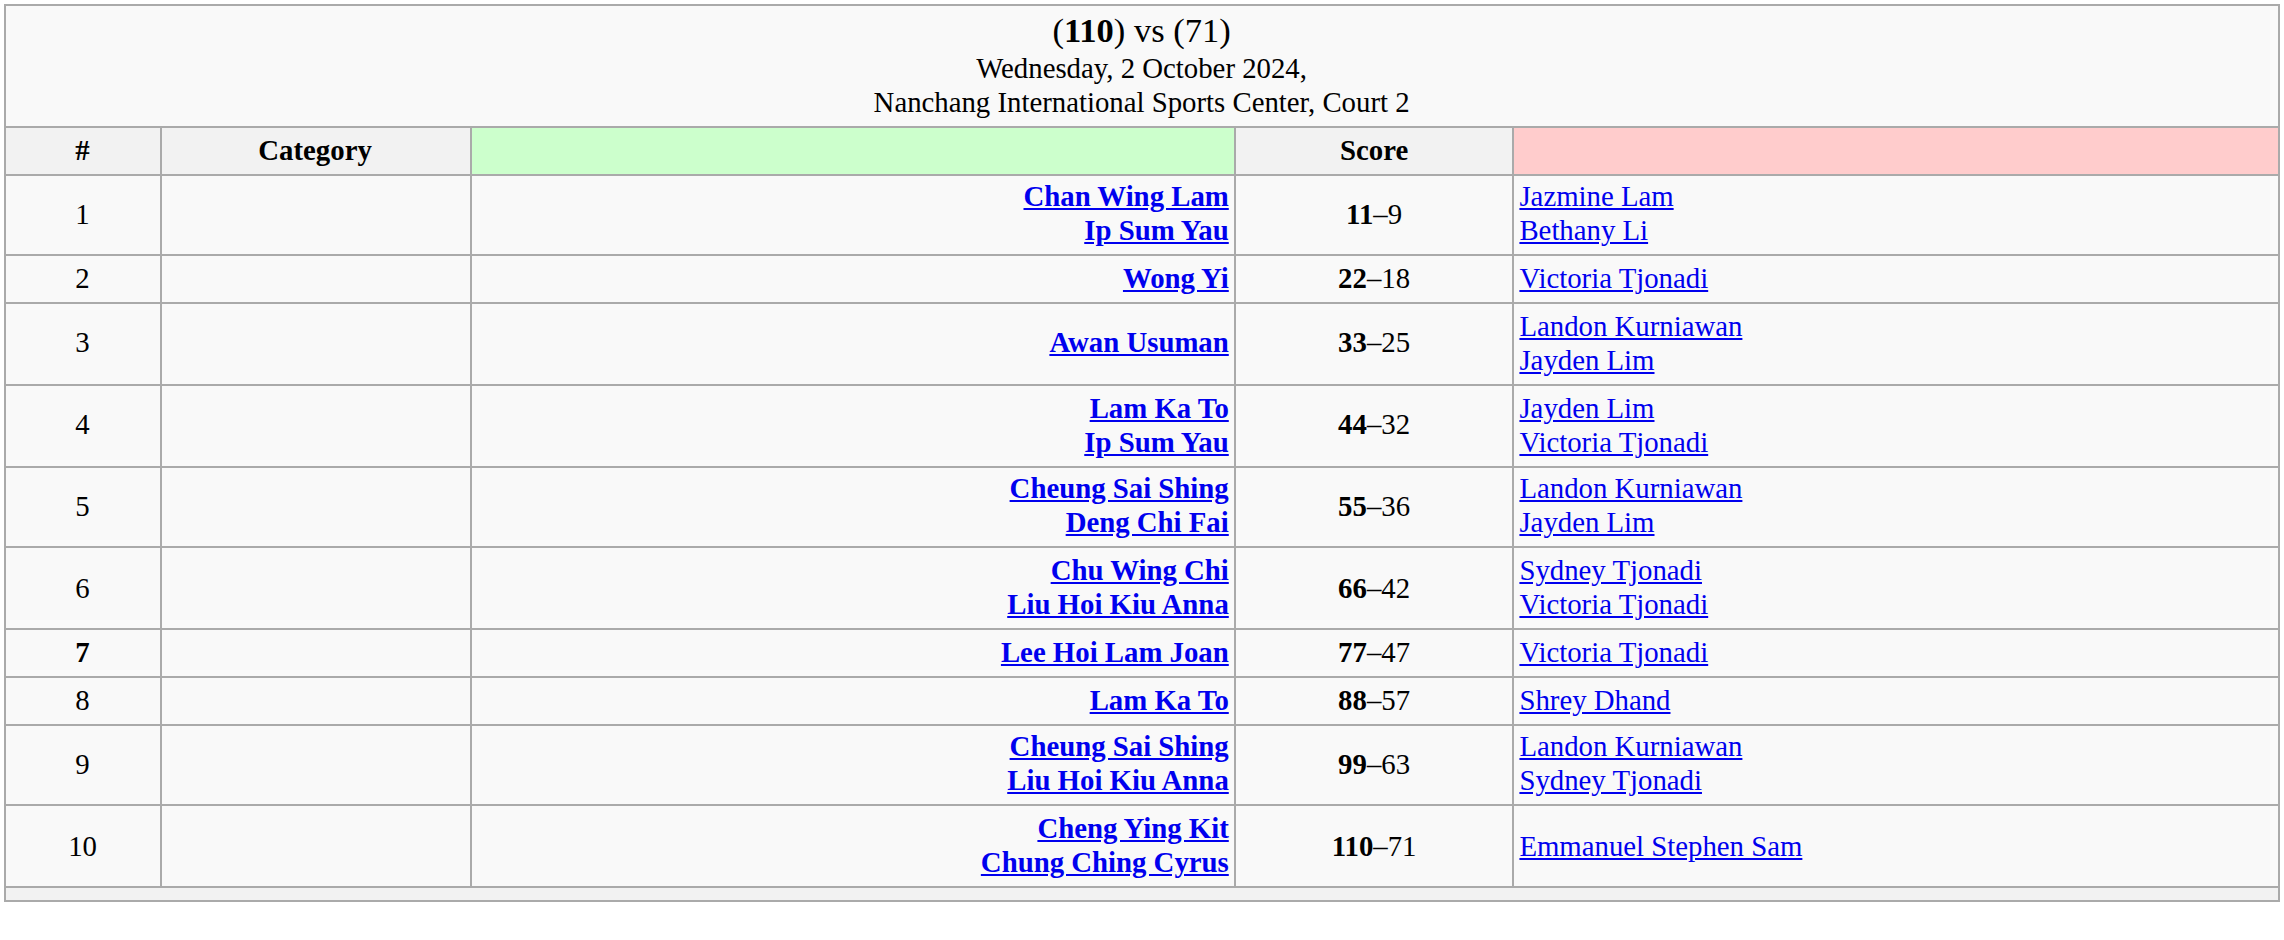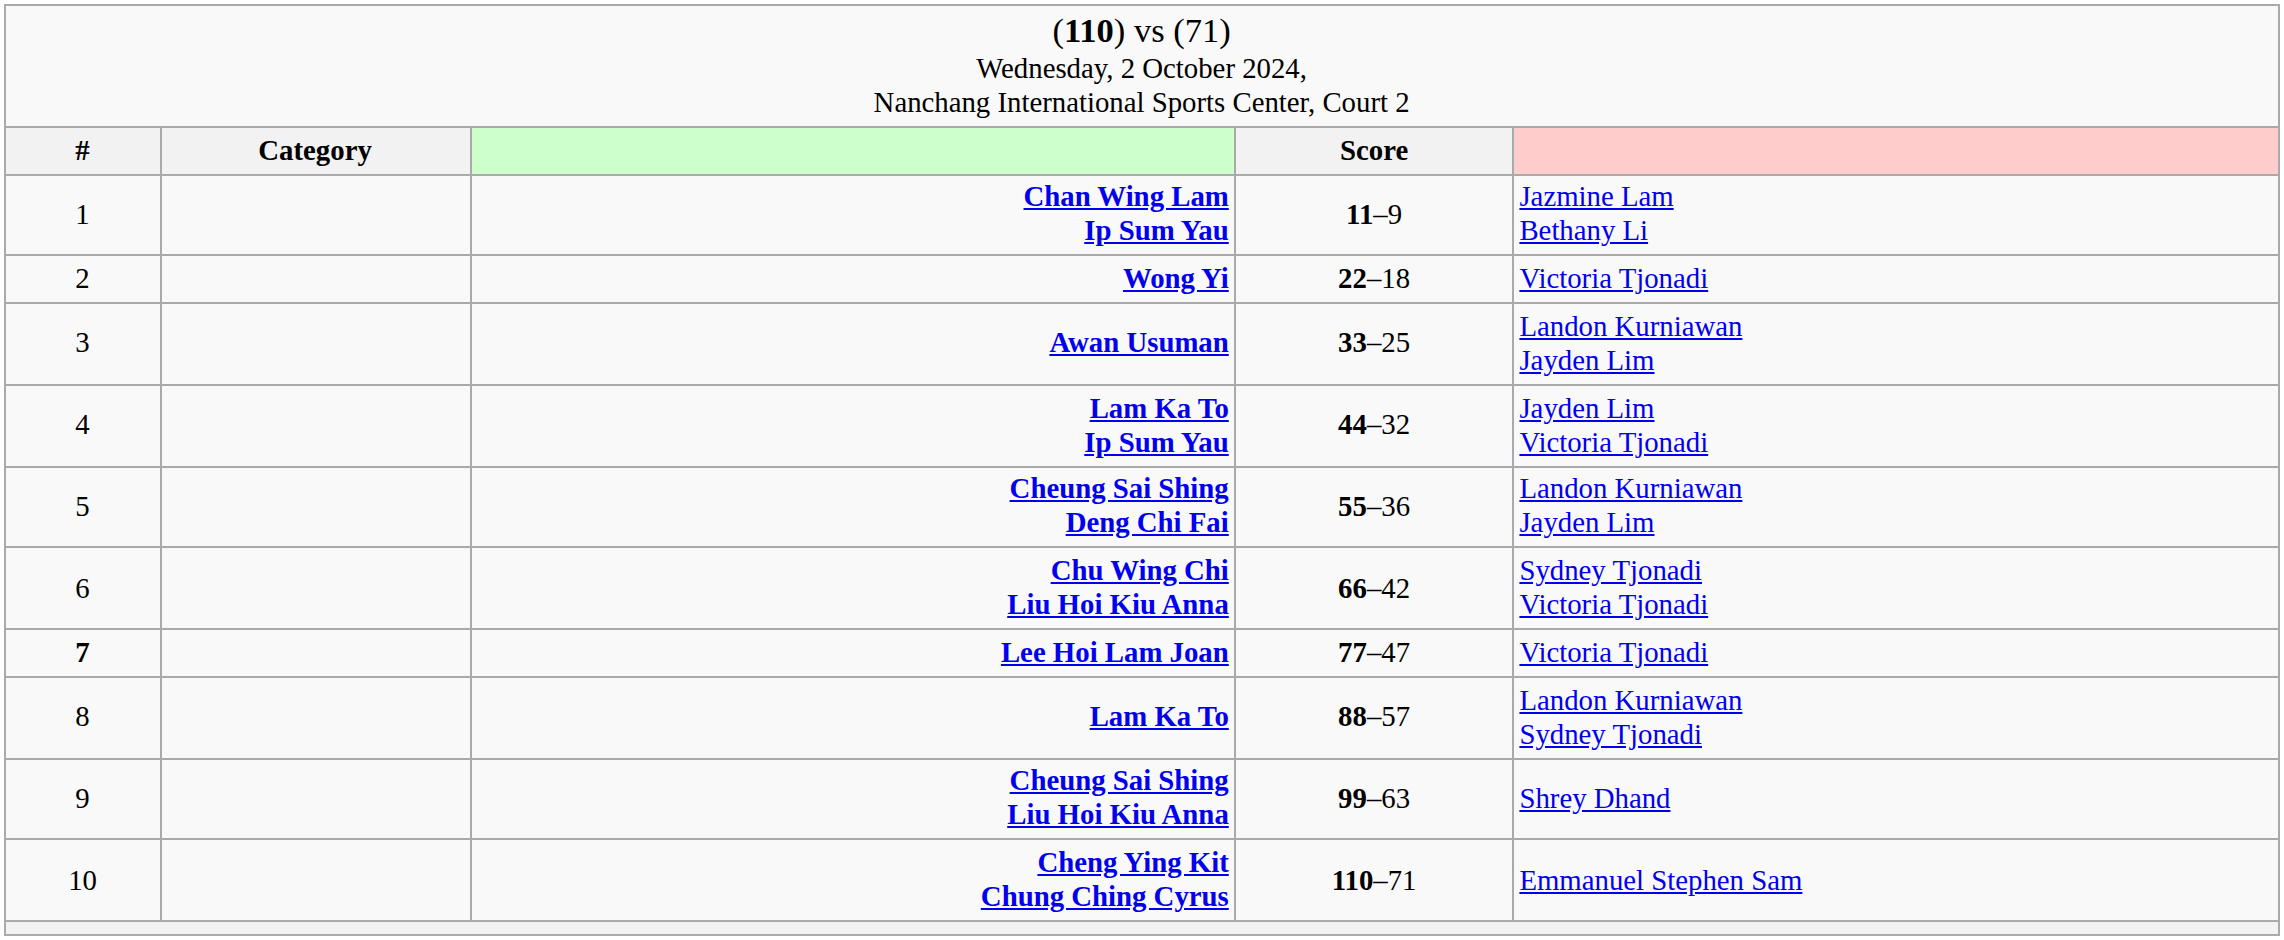(1595, 700) Shrey Dhand -> (1631, 717) Landon Kurniawan Sydney Tjonadi
(1631, 764) Landon Kurniawan Sydney Tjonadi -> (1595, 798) Shrey Dhand
